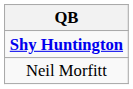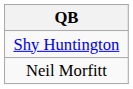(66, 44) bold -> (66, 44) normal
